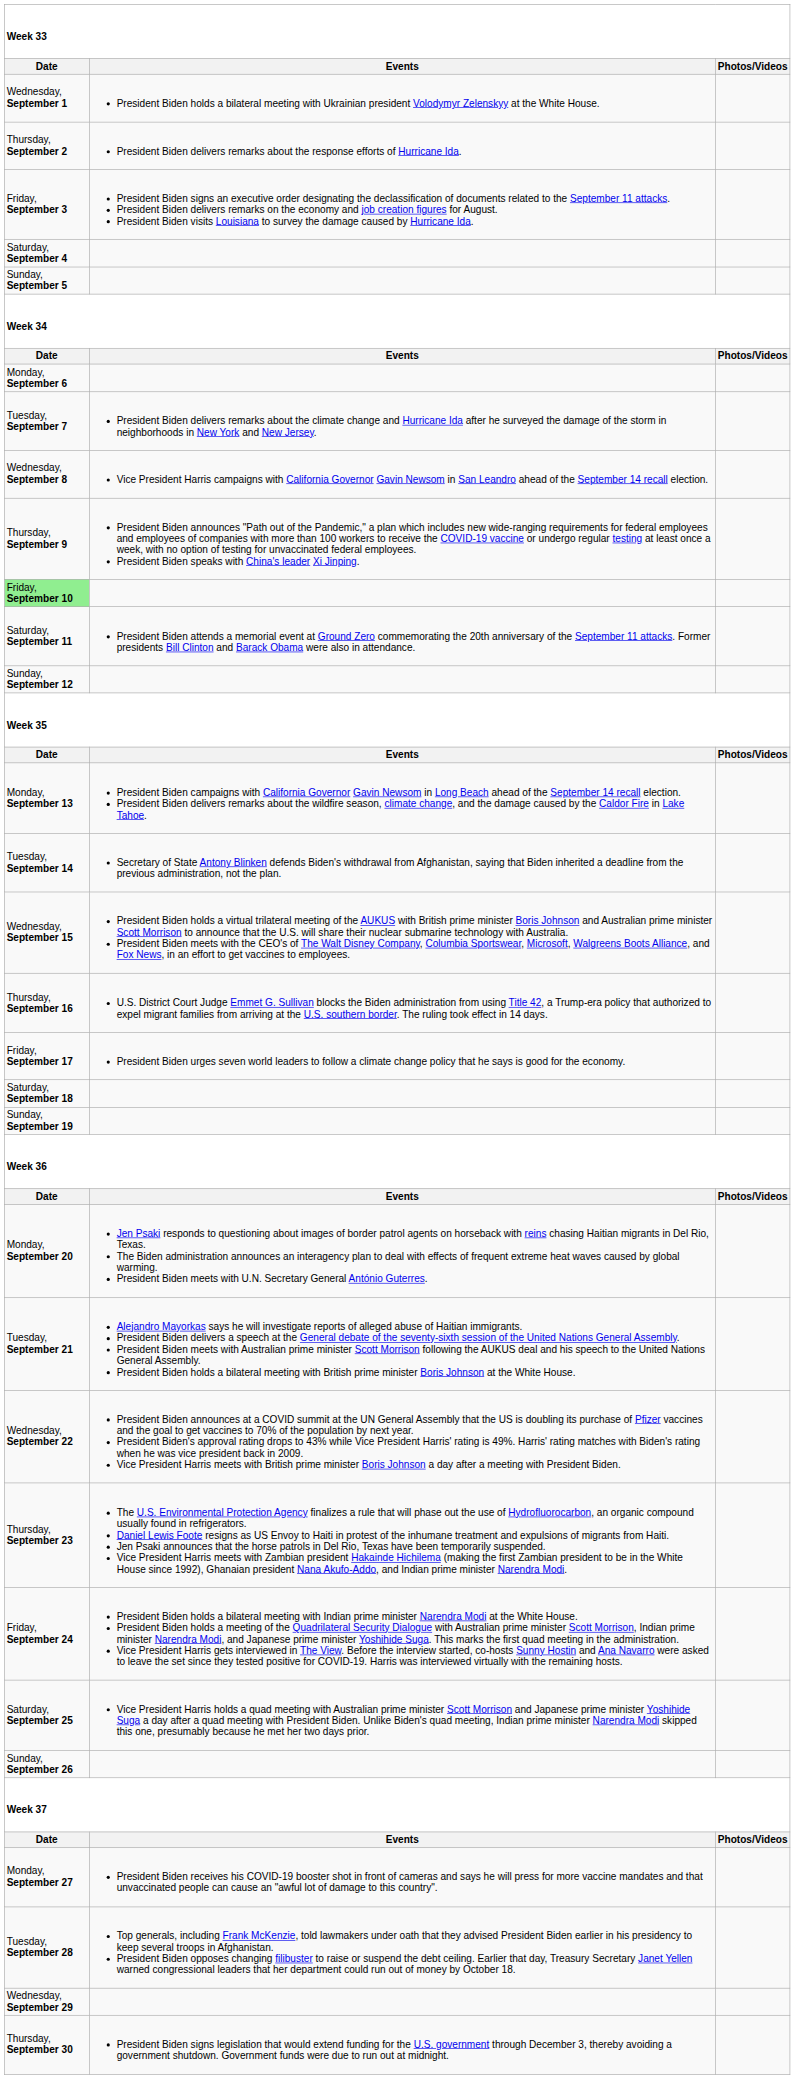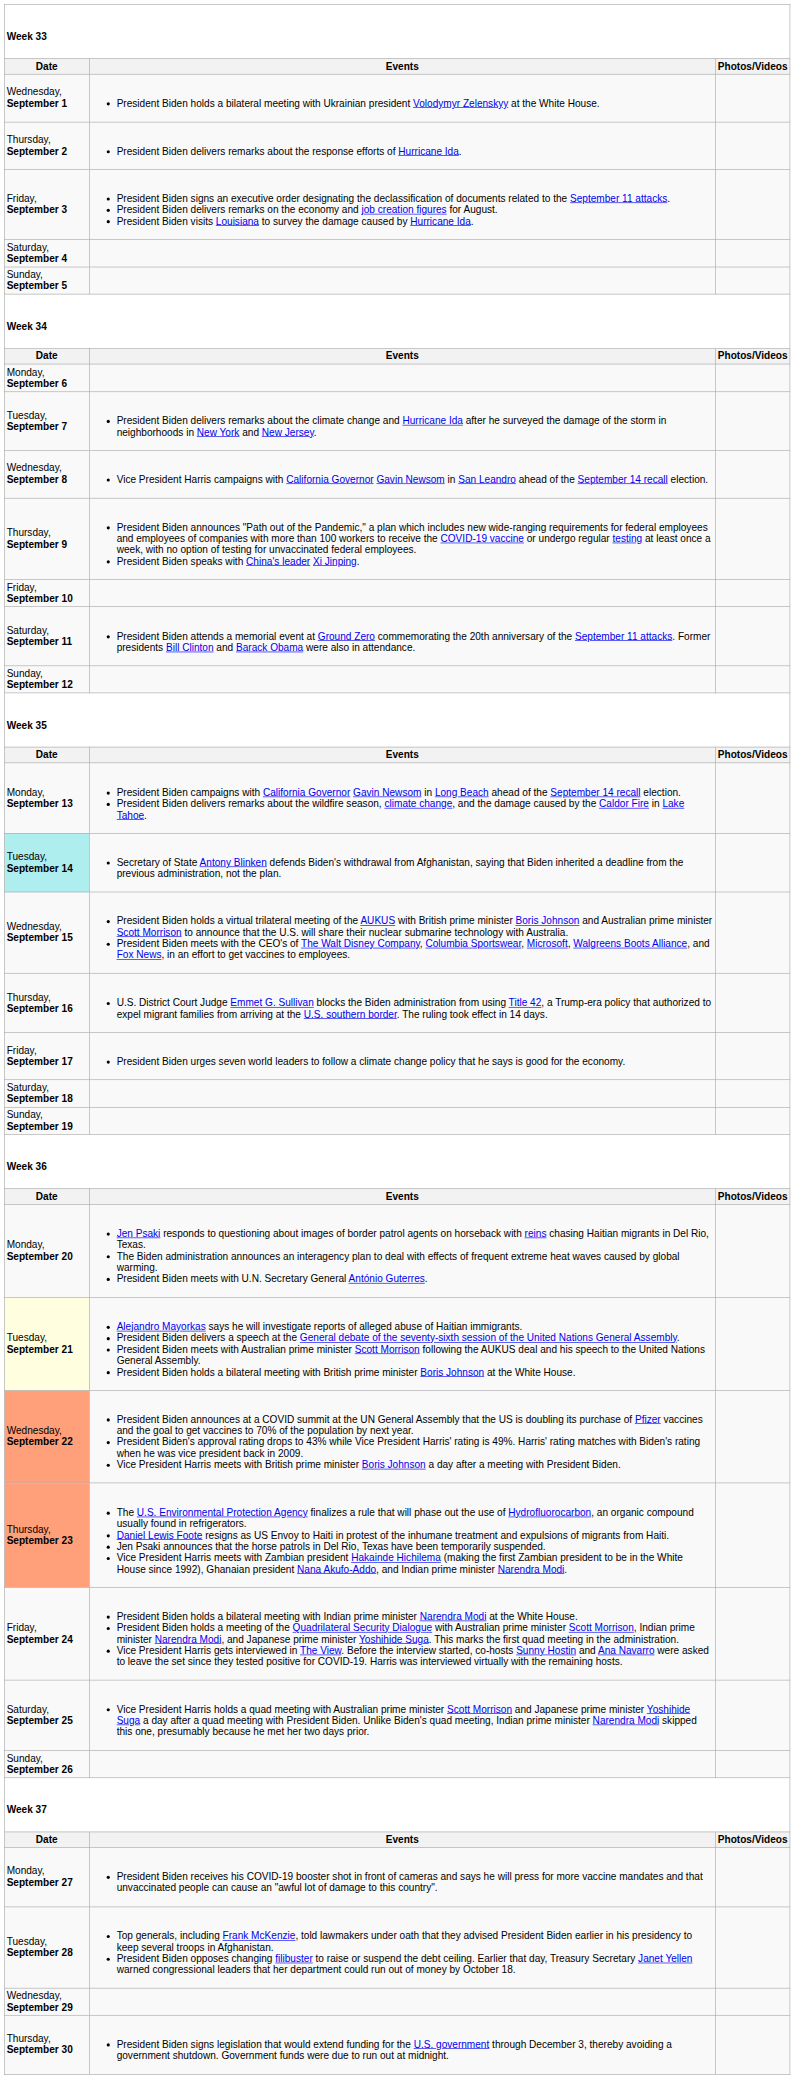(40, 593) lightgreen background -> (40, 593) no background
(40, 862) no background -> (40, 862) paleturquoise background
(40, 1344) no background -> (40, 1344) lightyellow background
(40, 1436) no background -> (40, 1436) lightsalmon background
(40, 1535) no background -> (40, 1535) lightsalmon background
